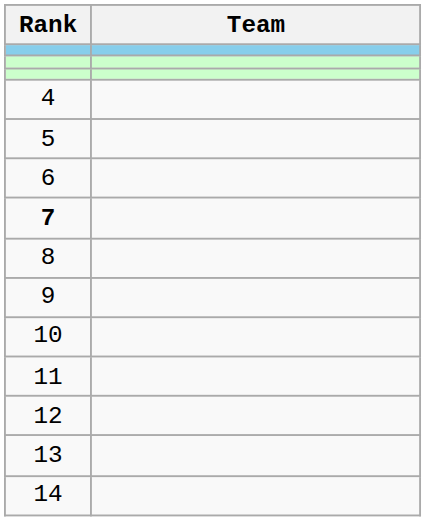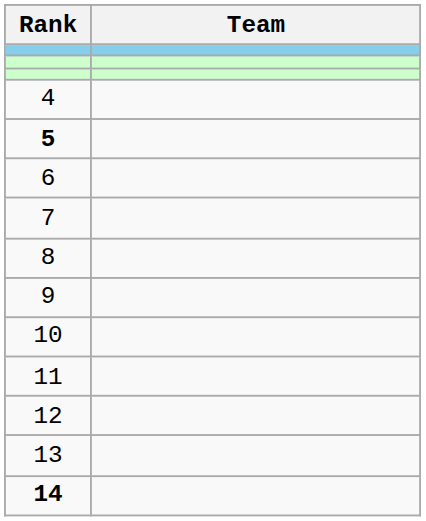(48, 139) normal -> (48, 139) bold
(48, 218) bold -> (48, 218) normal
(48, 495) normal -> (48, 495) bold
